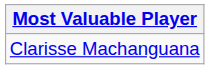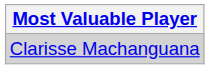(105, 48) no background -> (105, 48) lightgrey background
